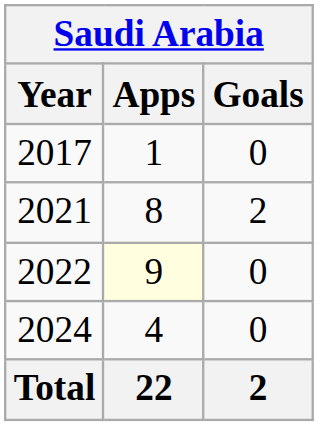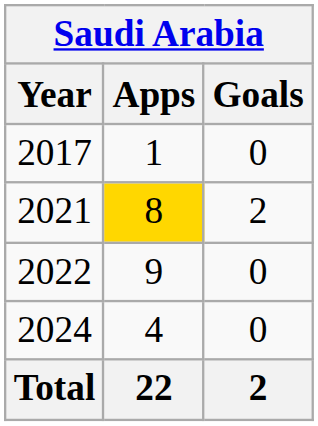(154, 211) no background -> (154, 211) gold background
(154, 270) lightyellow background -> (154, 270) no background
